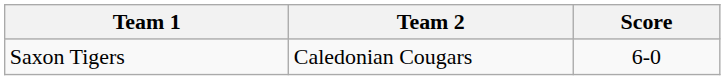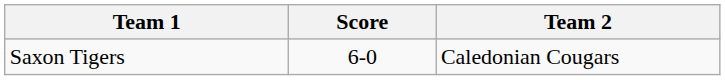columns swapped: (431, 21) <-> (646, 21)
